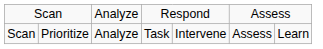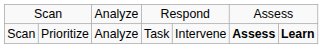(252, 33) normal -> (254, 33) bold
(293, 33) normal -> (298, 33) bold
